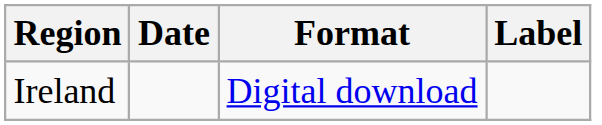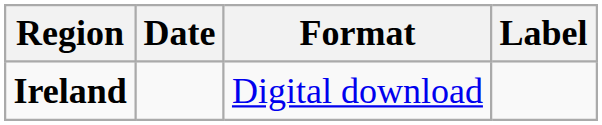(64, 90) normal -> (70, 90) bold
